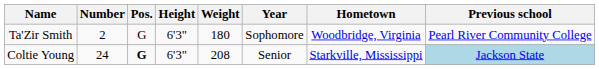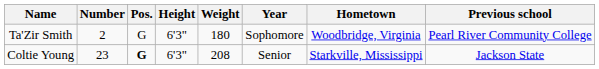(102, 54) 24 -> (102, 54) 23
(510, 54) lightblue background -> (510, 54) no background
